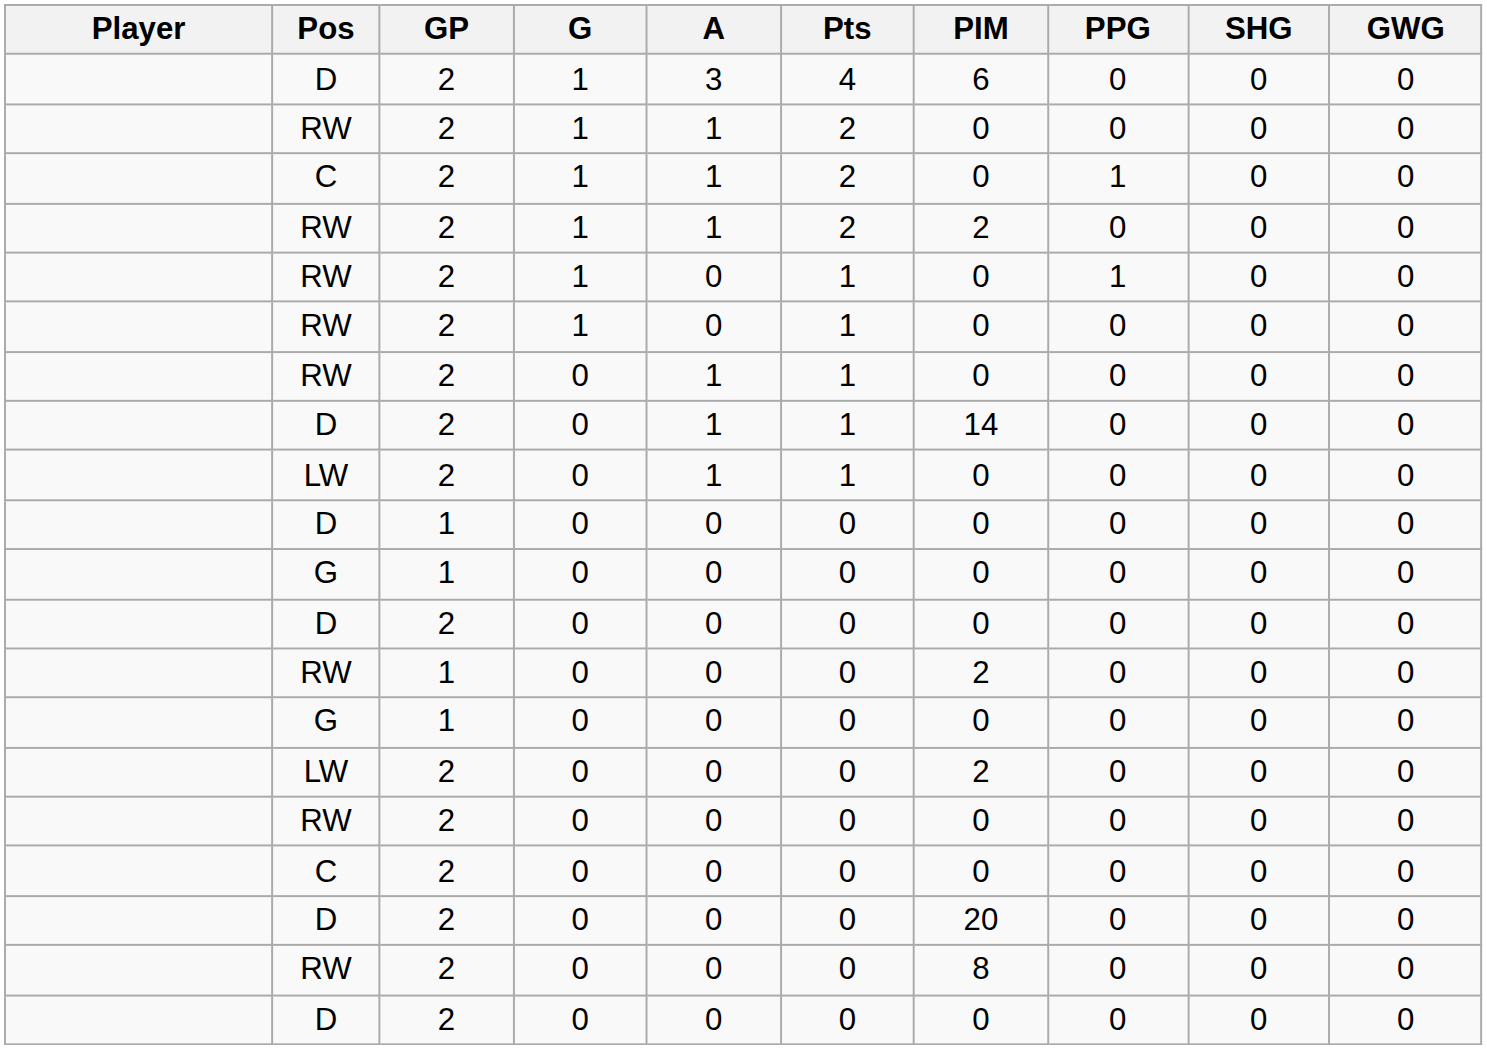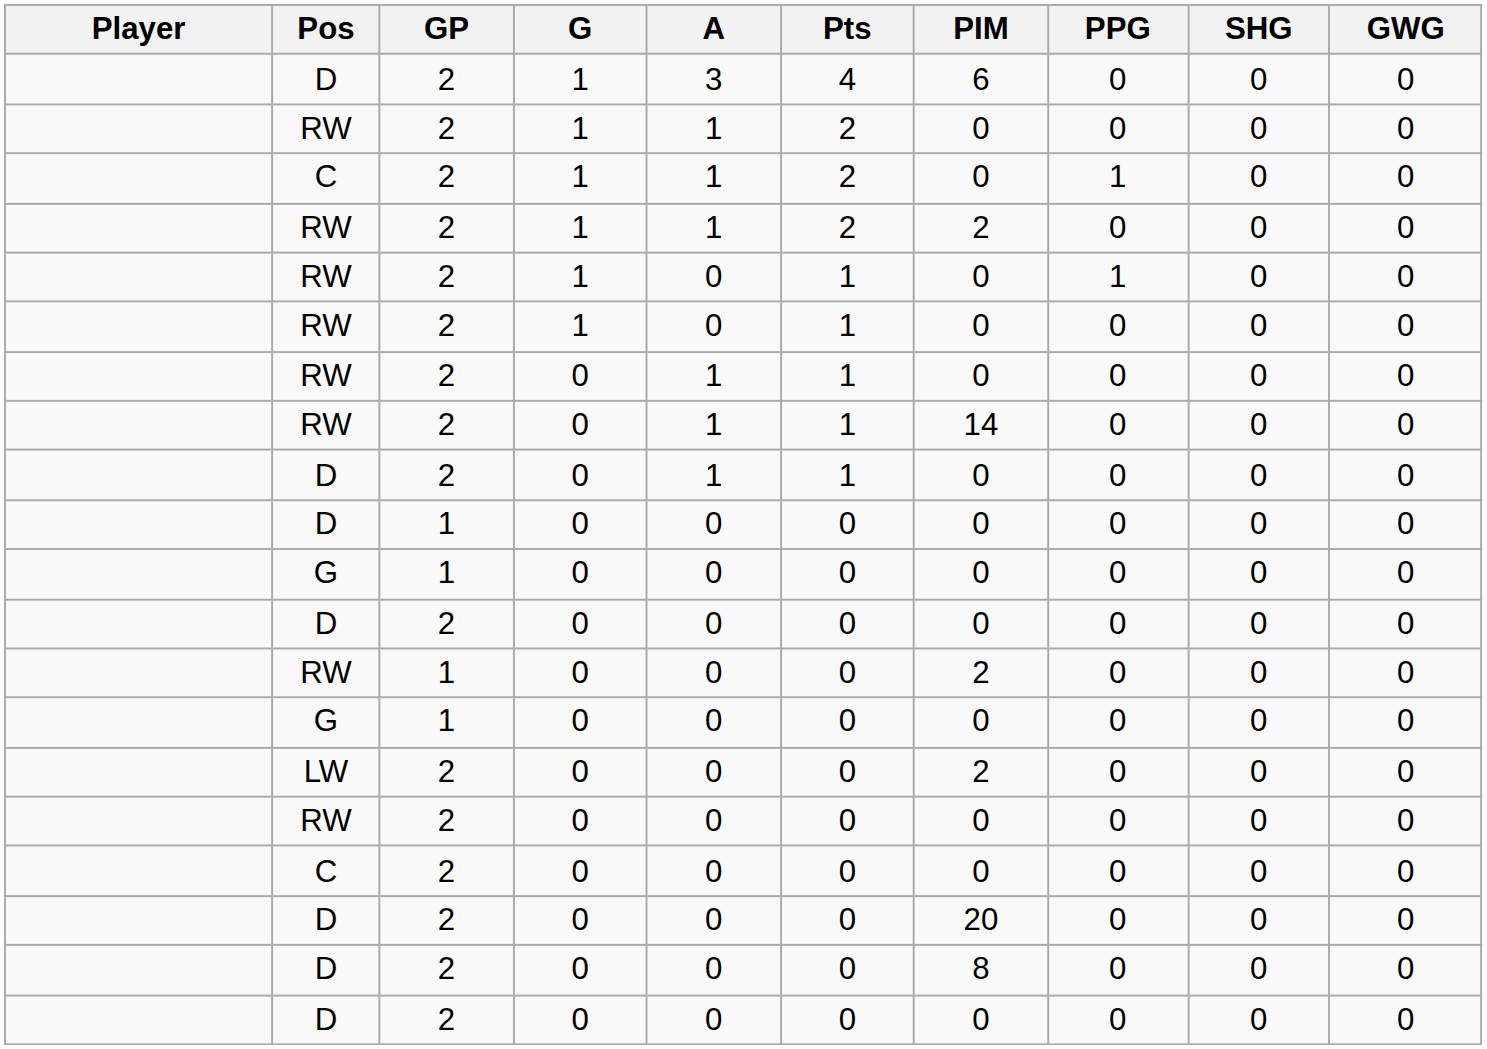(326, 425) D -> (326, 425) RW
(326, 474) LW -> (326, 474) D
(326, 969) RW -> (326, 969) D
